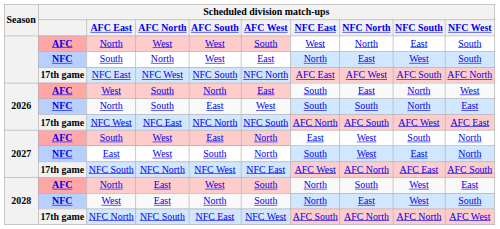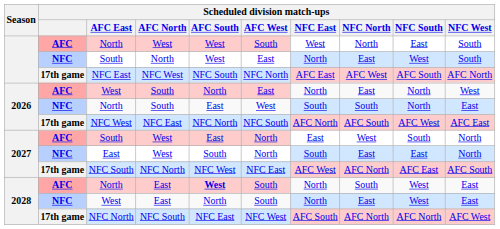(315, 91) South -> (315, 91) North
(366, 153) West -> (366, 153) East
(215, 185) normal -> (215, 185) bold
(470, 201) South -> (470, 201) East
